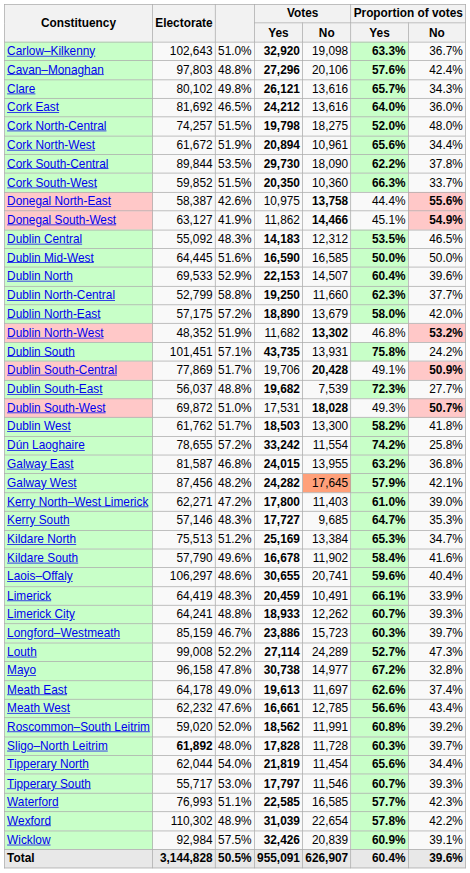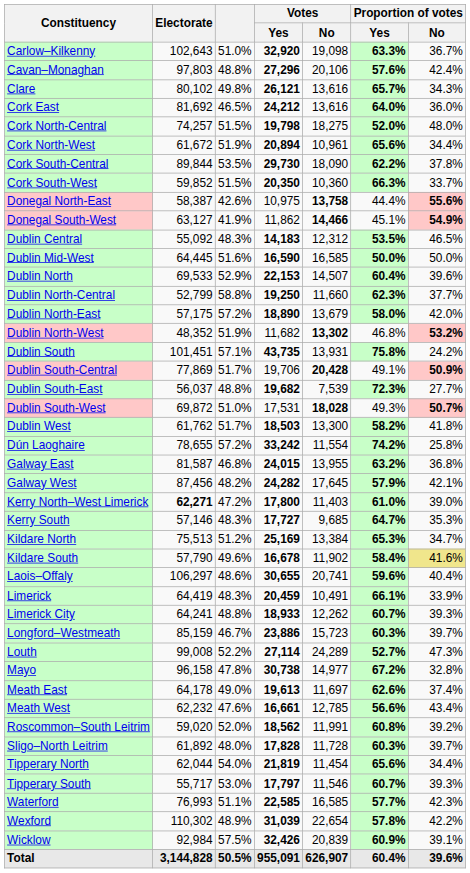(330, 483) lightsalmon background -> (330, 483) no background
(195, 502) normal -> (195, 502) bold
(446, 558) no background -> (446, 558) khaki background
(195, 746) bold -> (195, 746) normal
